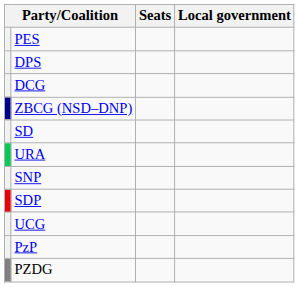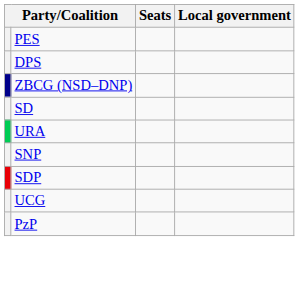- row: (30, 85)
- row: (34, 270)
